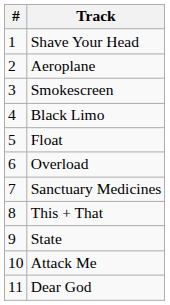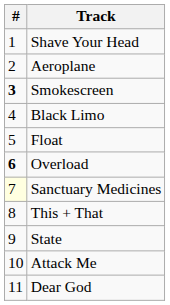(12, 90) normal -> (12, 90) bold
(12, 164) normal -> (12, 164) bold
(12, 189) no background -> (12, 189) lightyellow background
